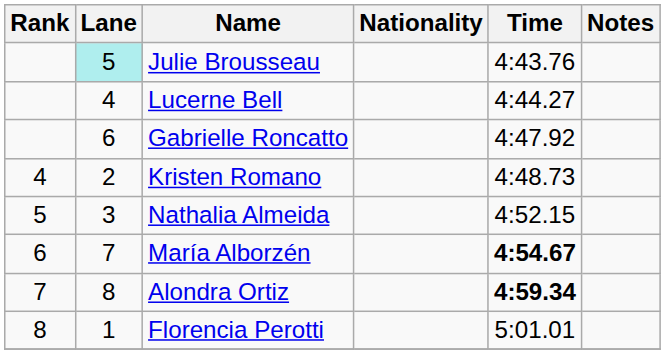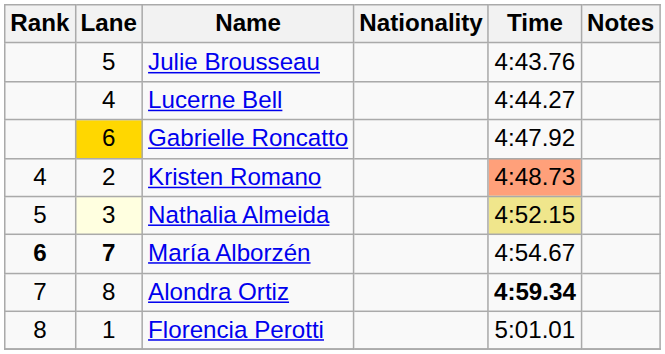(109, 61) paleturquoise background -> (109, 61) no background
(109, 138) no background -> (109, 138) gold background
(535, 176) no background -> (535, 176) lightsalmon background
(109, 215) no background -> (109, 215) lightyellow background
(535, 215) no background -> (535, 215) khaki background
(40, 253) normal -> (40, 253) bold
(109, 253) normal -> (109, 253) bold
(535, 253) bold -> (535, 253) normal
